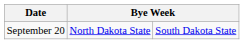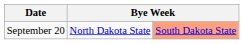(196, 30) no background -> (196, 30) lightsalmon background
